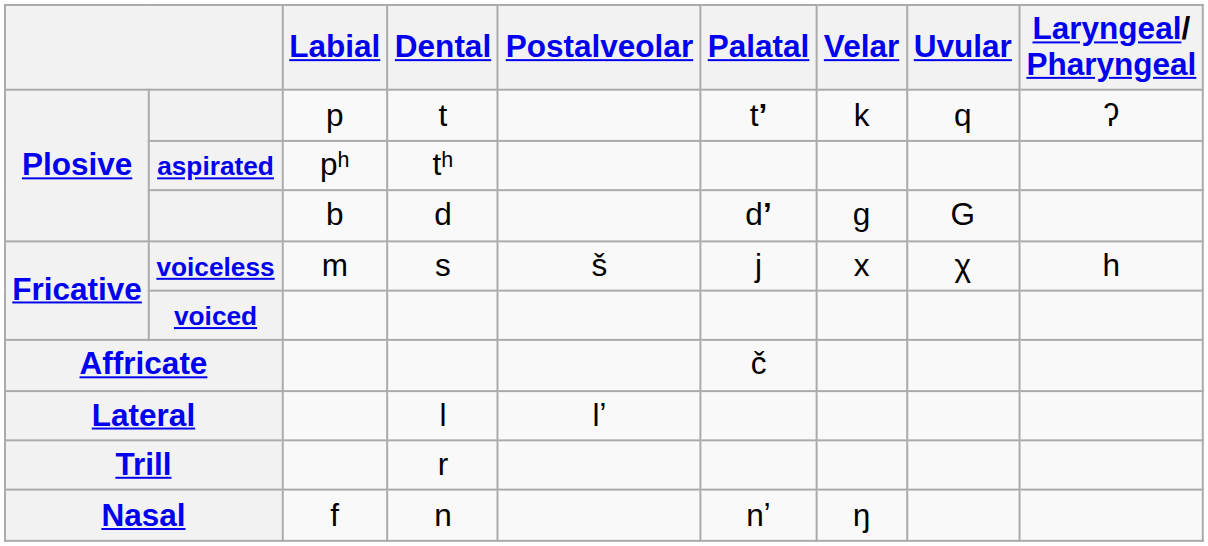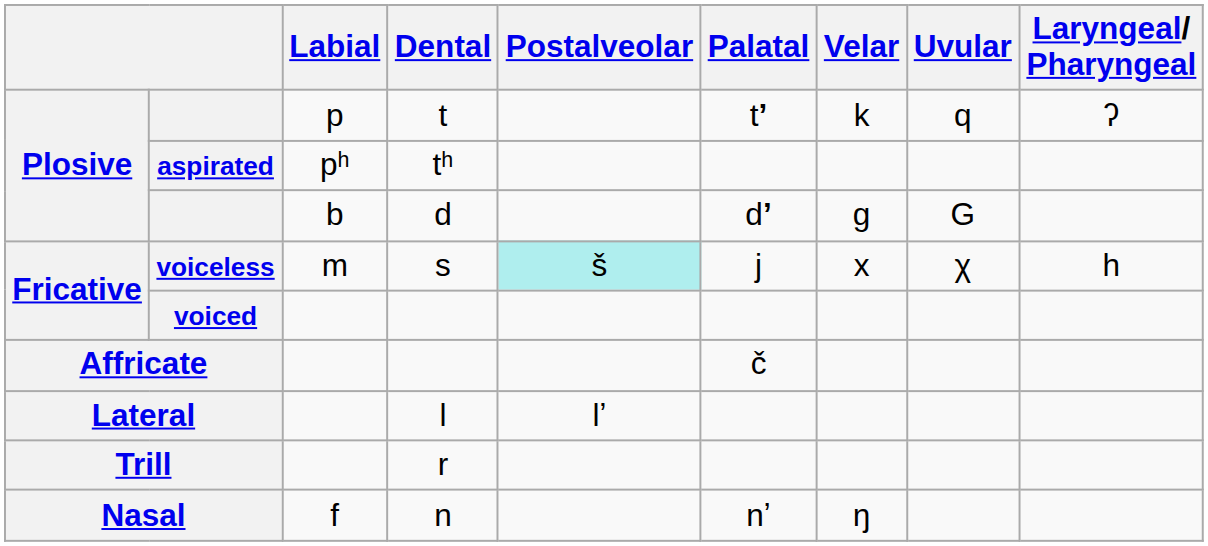(599, 264) no background -> (599, 264) paleturquoise background
